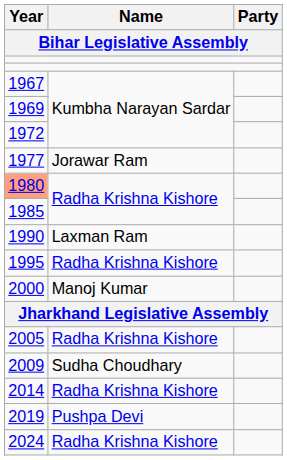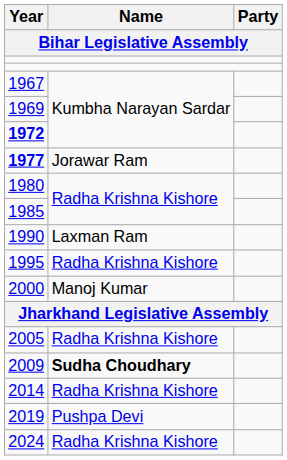(26, 134) normal -> (26, 134) bold
(26, 160) normal -> (26, 160) bold
(26, 185) lightsalmon background -> (26, 185) no background
(117, 365) normal -> (121, 365) bold
